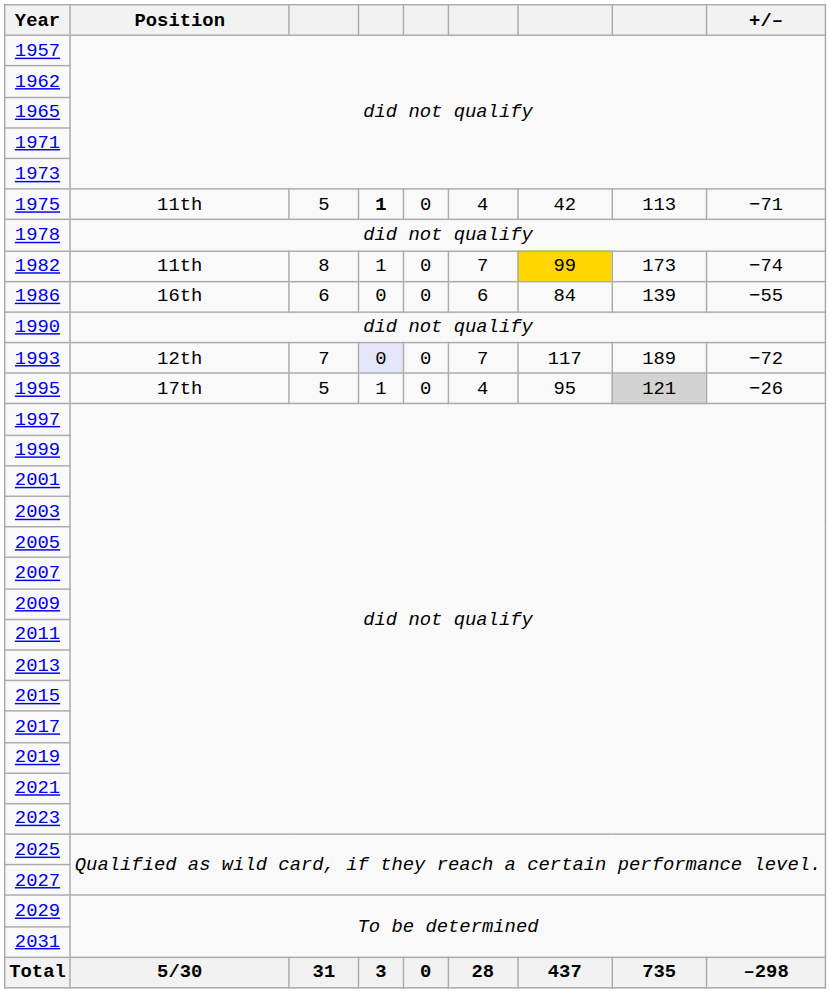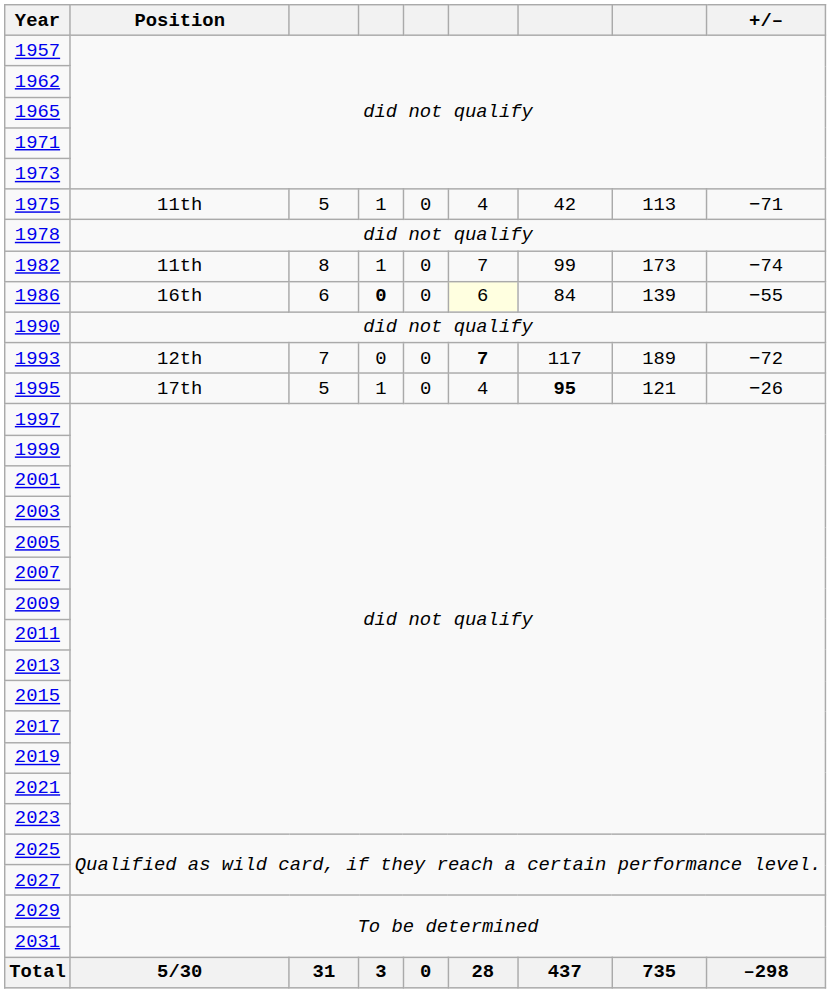(381, 204) bold -> (381, 204) normal
(565, 266) gold background -> (565, 266) no background
(381, 297) normal -> (381, 297) bold
(483, 297) no background -> (483, 297) lightyellow background
(381, 358) lavender background -> (381, 358) no background
(483, 358) normal -> (483, 358) bold
(565, 389) normal -> (565, 389) bold
(659, 389) lightgrey background -> (659, 389) no background
